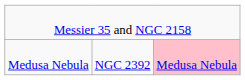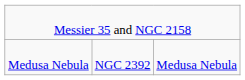(197, 64) pink background -> (197, 64) no background
